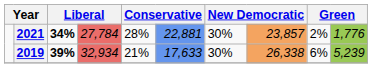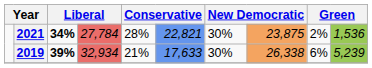(183, 34) 22,881 -> (183, 34) 22,821
(285, 34) 23,857 -> (285, 34) 23,875
(349, 34) 1,776 -> (349, 34) 1,536
